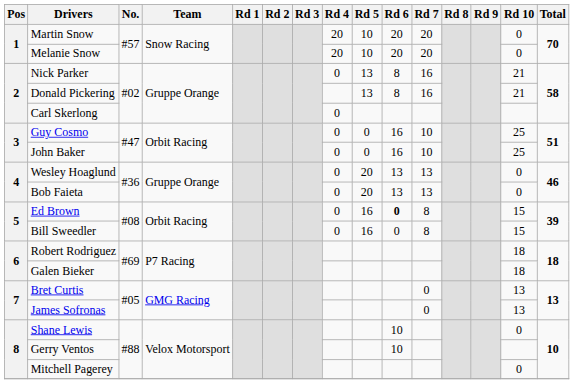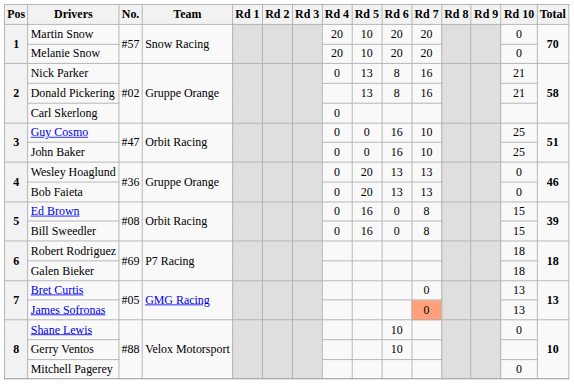(397, 211) bold -> (397, 211) normal
(427, 310) no background -> (427, 310) lightsalmon background
